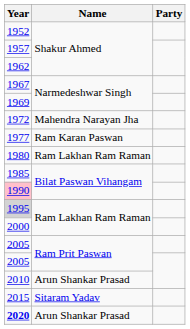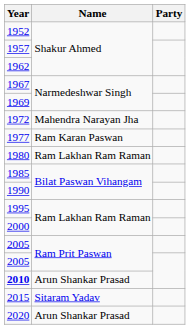(18, 191) pink background -> (18, 191) no background
(18, 208) lightgrey background -> (18, 208) no background
(18, 279) normal -> (18, 279) bold
(18, 315) bold -> (18, 315) normal
